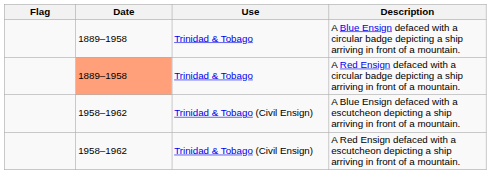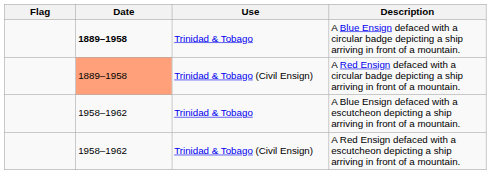(103, 38) normal -> (103, 38) bold
(213, 76) Trinidad & Tobago -> (244, 76) Trinidad & Tobago (Civil Ensign)
(244, 113) Trinidad & Tobago (Civil Ensign) -> (213, 113) Trinidad & Tobago
